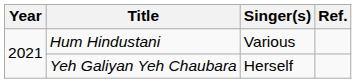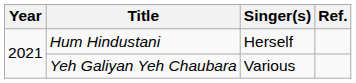(270, 41) Various -> (268, 41) Herself
(268, 66) Herself -> (270, 66) Various
